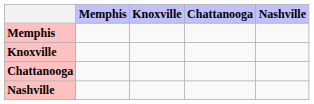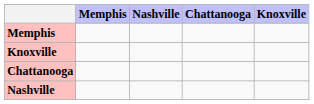columns swapped: (282, 14) <-> (157, 14)
